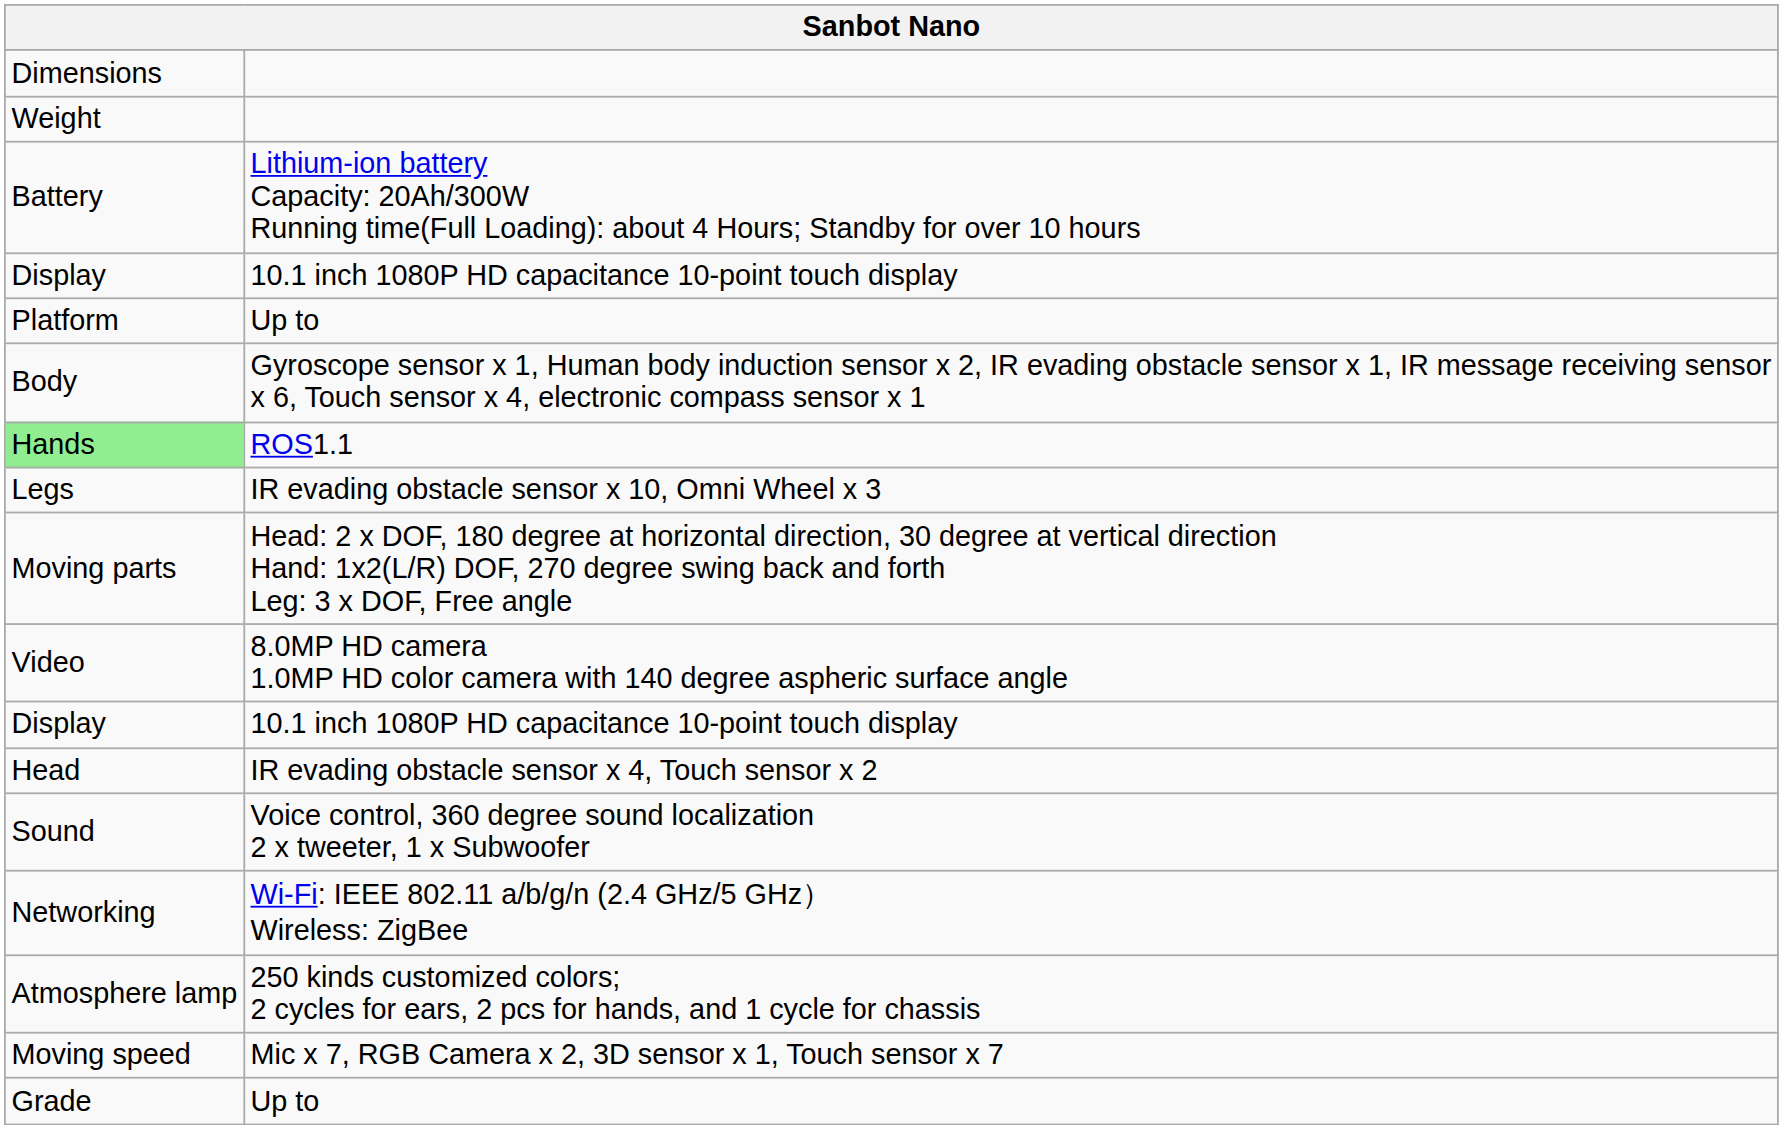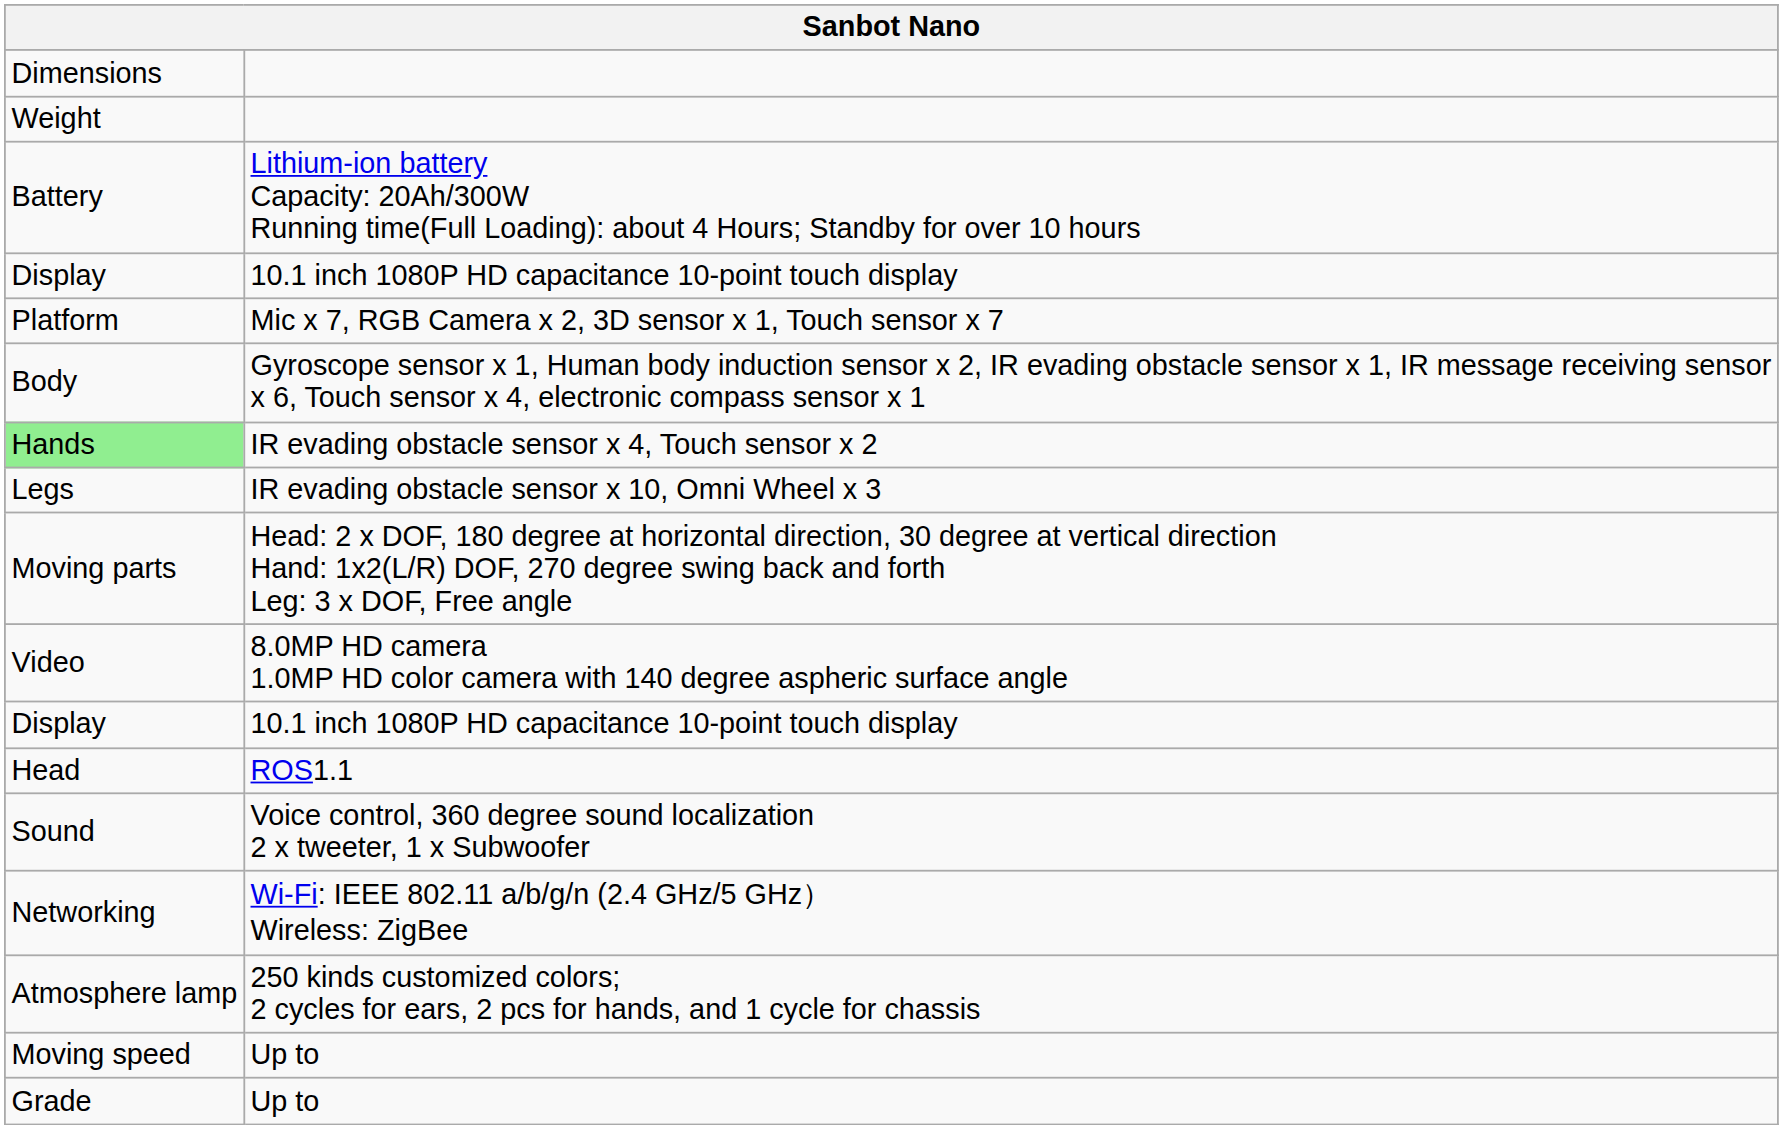(285, 320) Up to -> (627, 320) Mic x 7, RGB Camera x 2, 3D sensor x 1, Touch sensor x 7
(302, 444) ROS1.1 -> (564, 444) IR evading obstacle sensor x 4, Touch sensor x 2
(564, 769) IR evading obstacle sensor x 4, Touch sensor x 2 -> (302, 769) ROS1.1
(627, 1055) Mic x 7, RGB Camera x 2, 3D sensor x 1, Touch sensor x 7 -> (285, 1055) Up to
